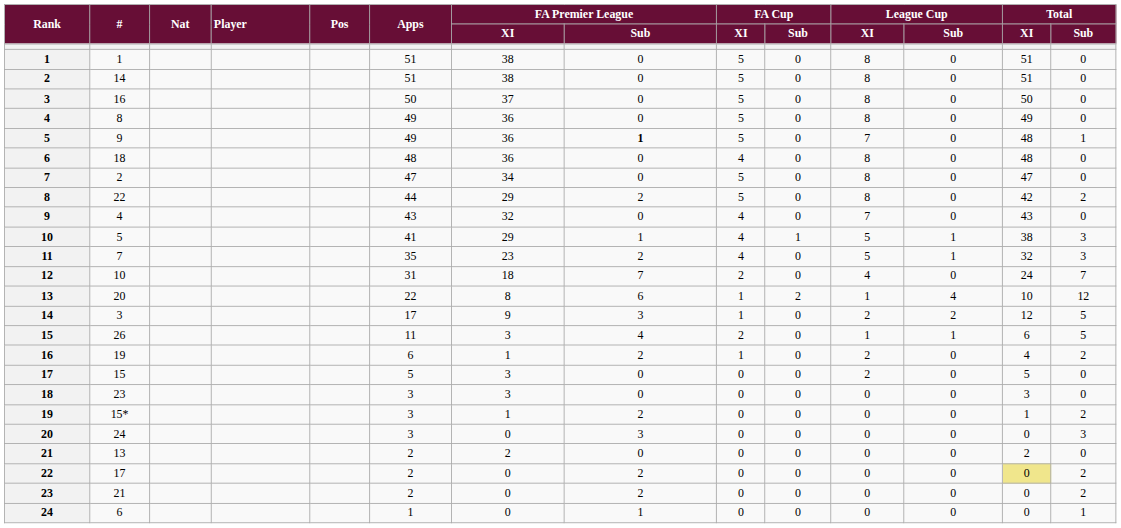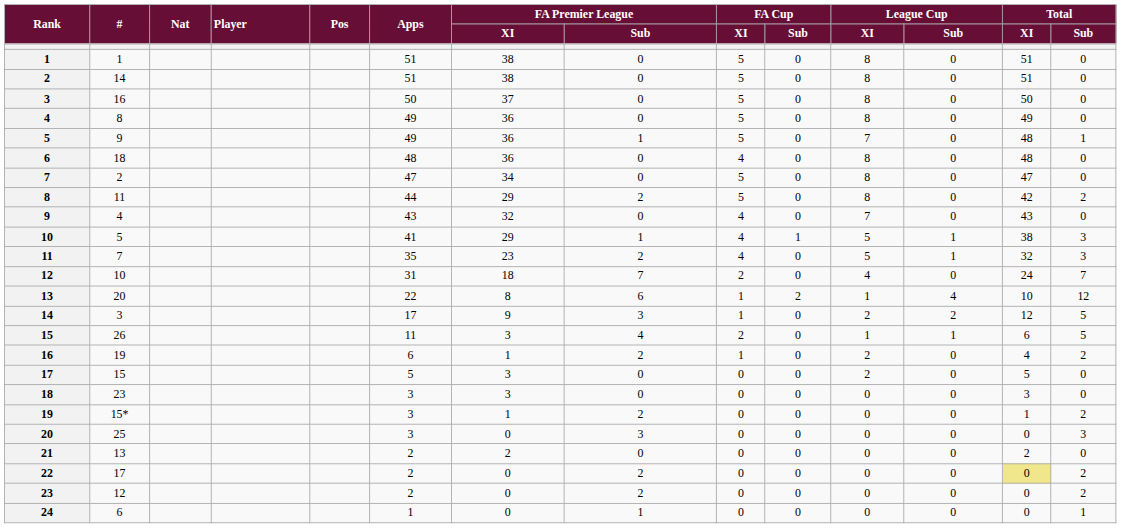(640, 137) bold -> (640, 137) normal
(120, 196) 22 -> (120, 196) 11
(120, 433) 24 -> (120, 433) 25
(120, 492) 21 -> (120, 492) 12
